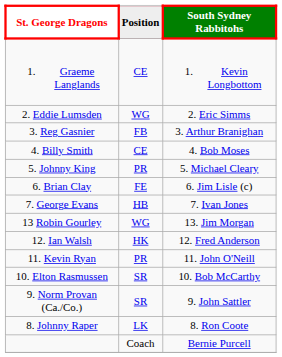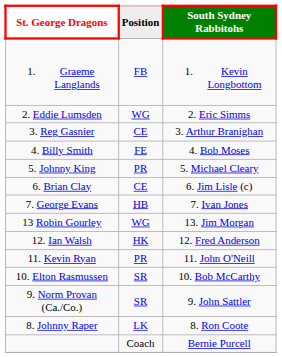(141, 71) CE -> (141, 71) FB
(141, 132) FB -> (141, 132) CE
(141, 150) CE -> (141, 150) FE
(141, 186) FE -> (141, 186) CE
